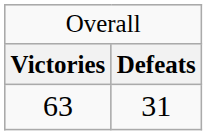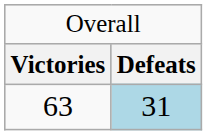(156, 106) no background -> (156, 106) lightblue background
